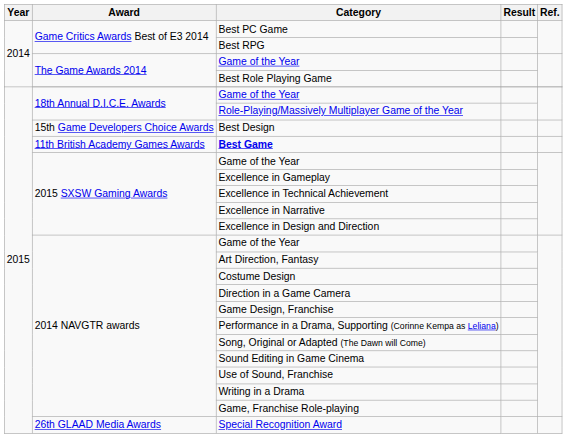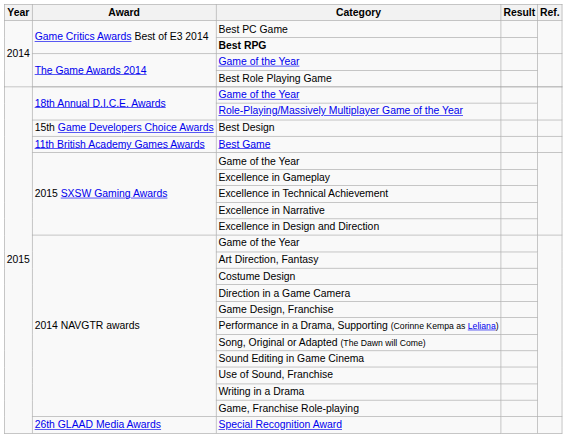(242, 45) normal -> (242, 45) bold
(246, 144) bold -> (244, 144) normal
